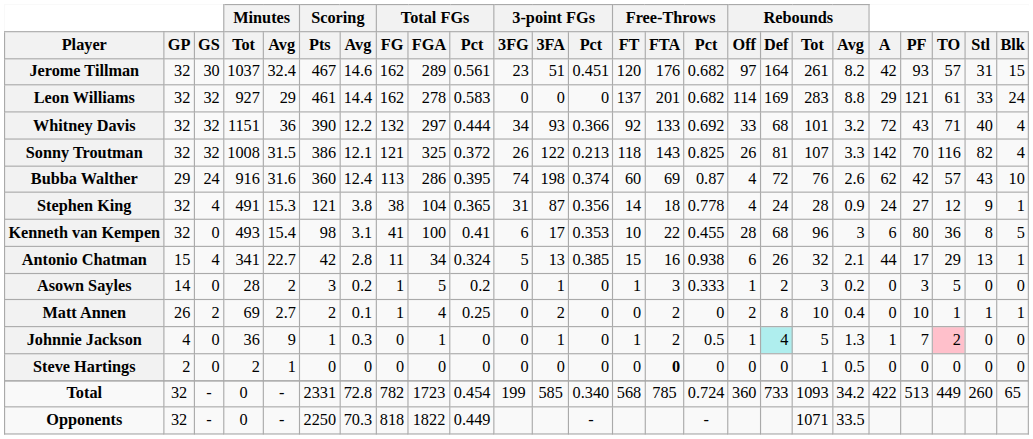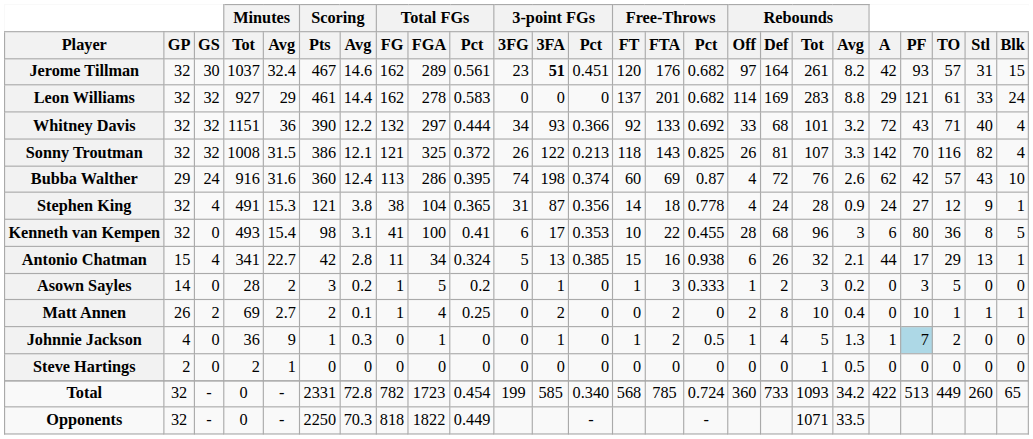(557, 71) normal -> (557, 71) bold
(784, 340) paleturquoise background -> (784, 340) no background
(925, 340) no background -> (925, 340) lightblue background
(957, 340) pink background -> (957, 340) no background
(676, 367) bold -> (676, 367) normal
